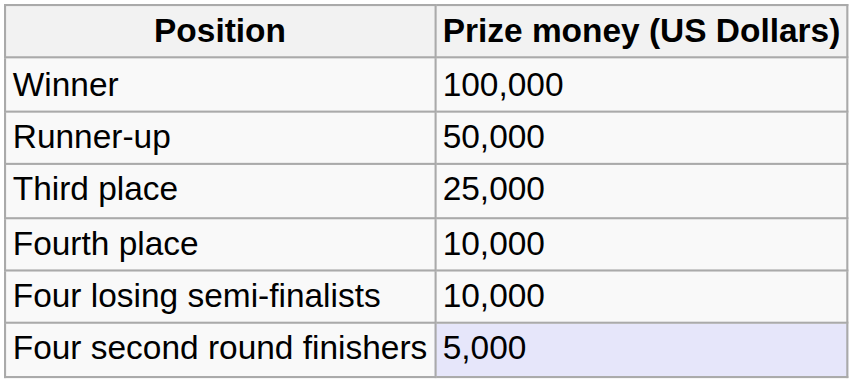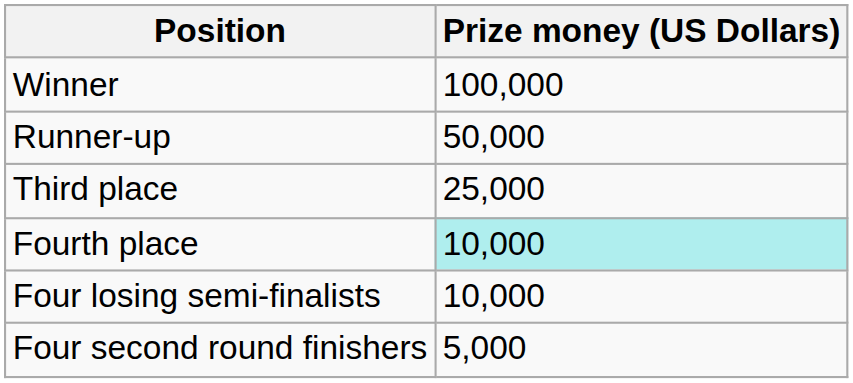(494, 243) no background -> (494, 243) paleturquoise background
(485, 349) lavender background -> (485, 349) no background
